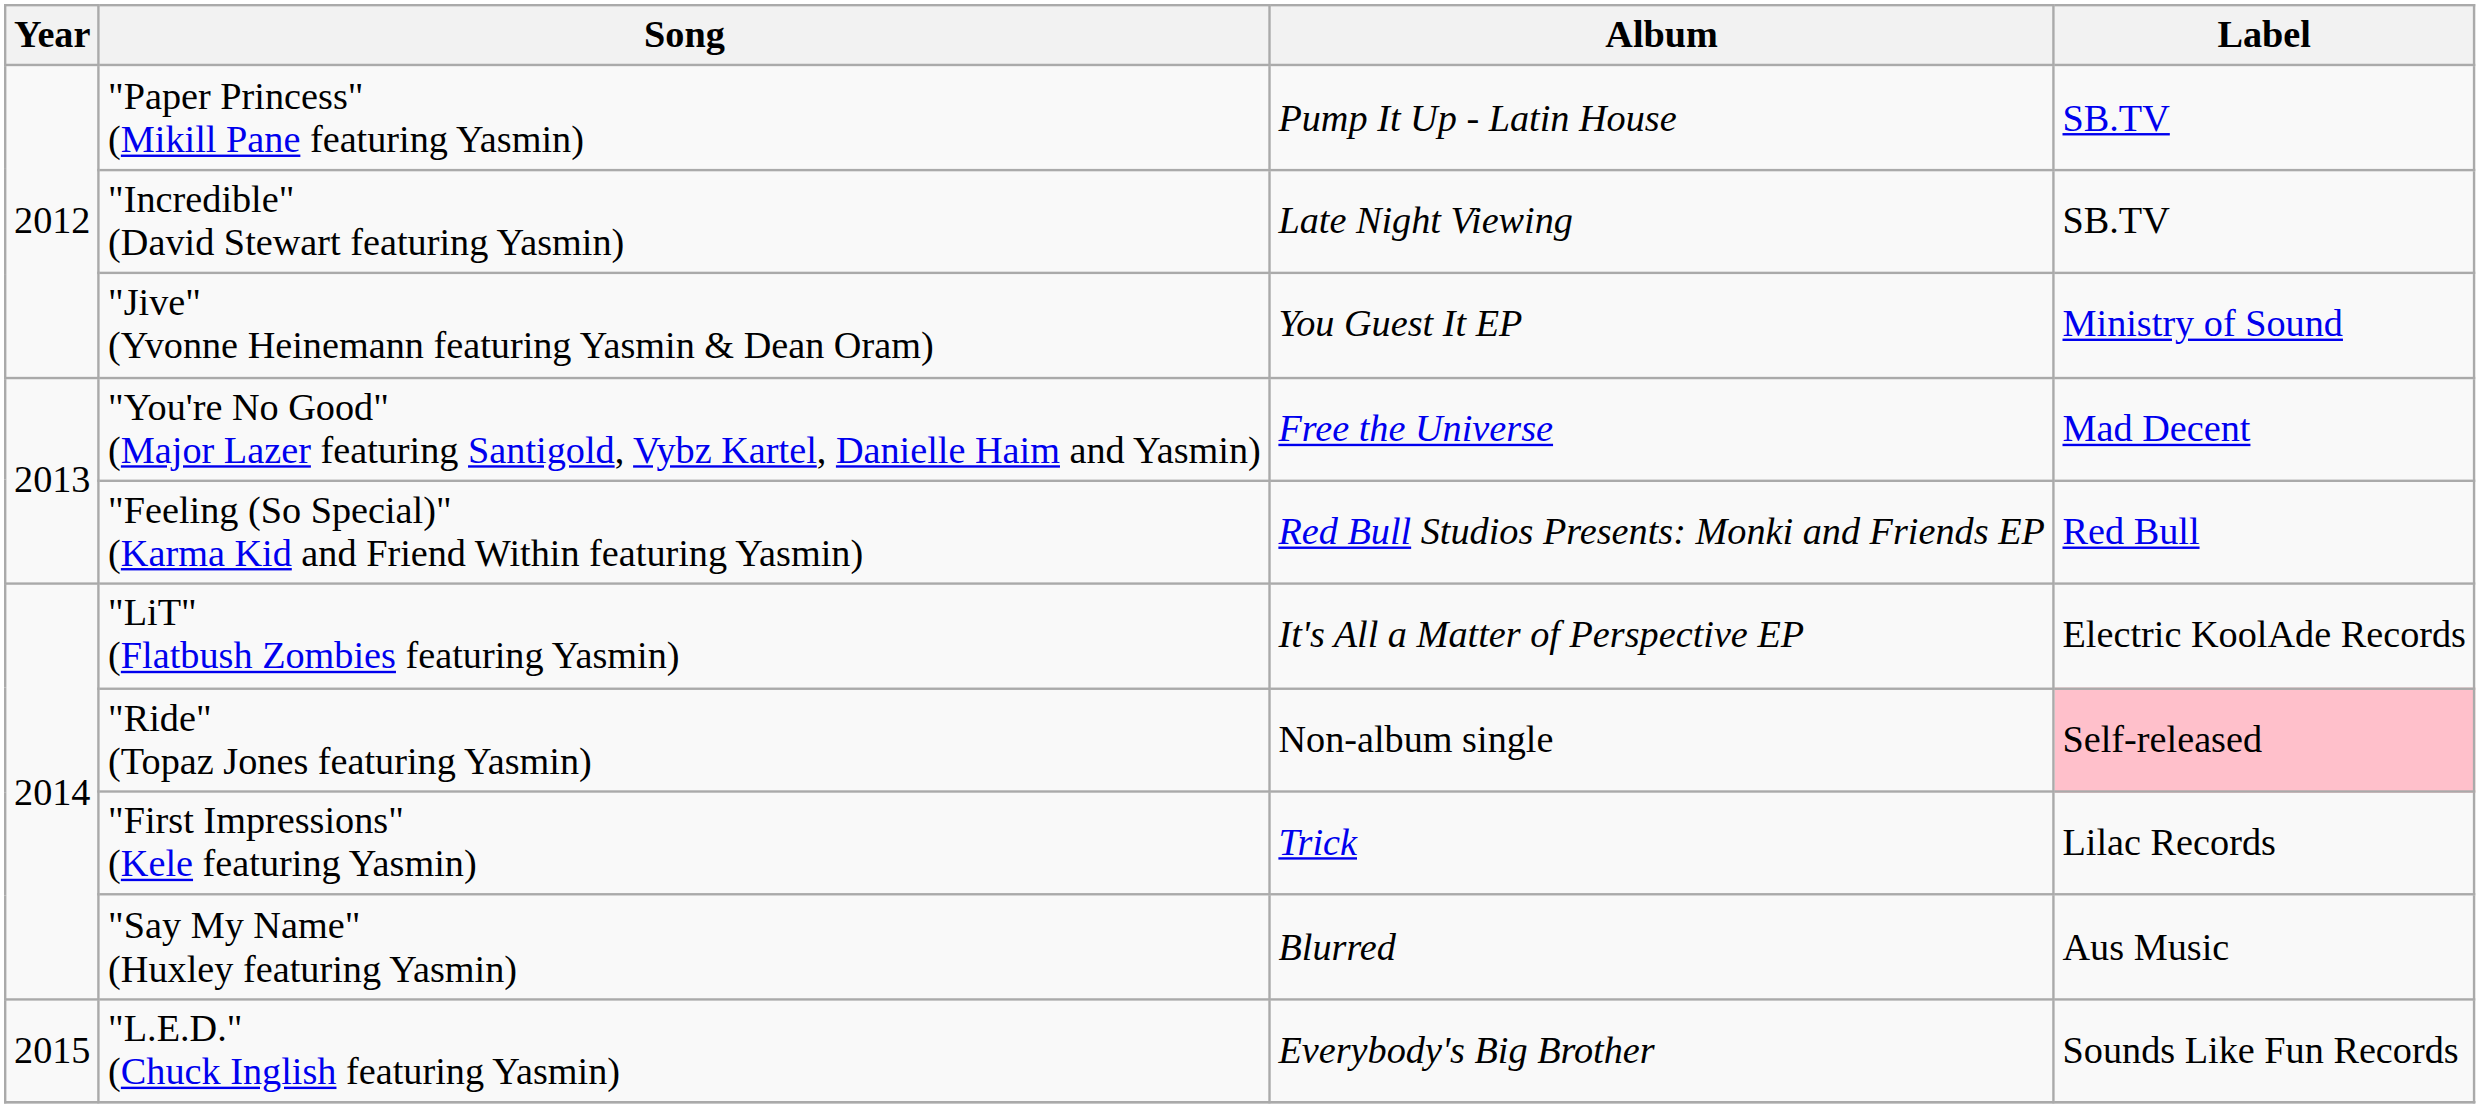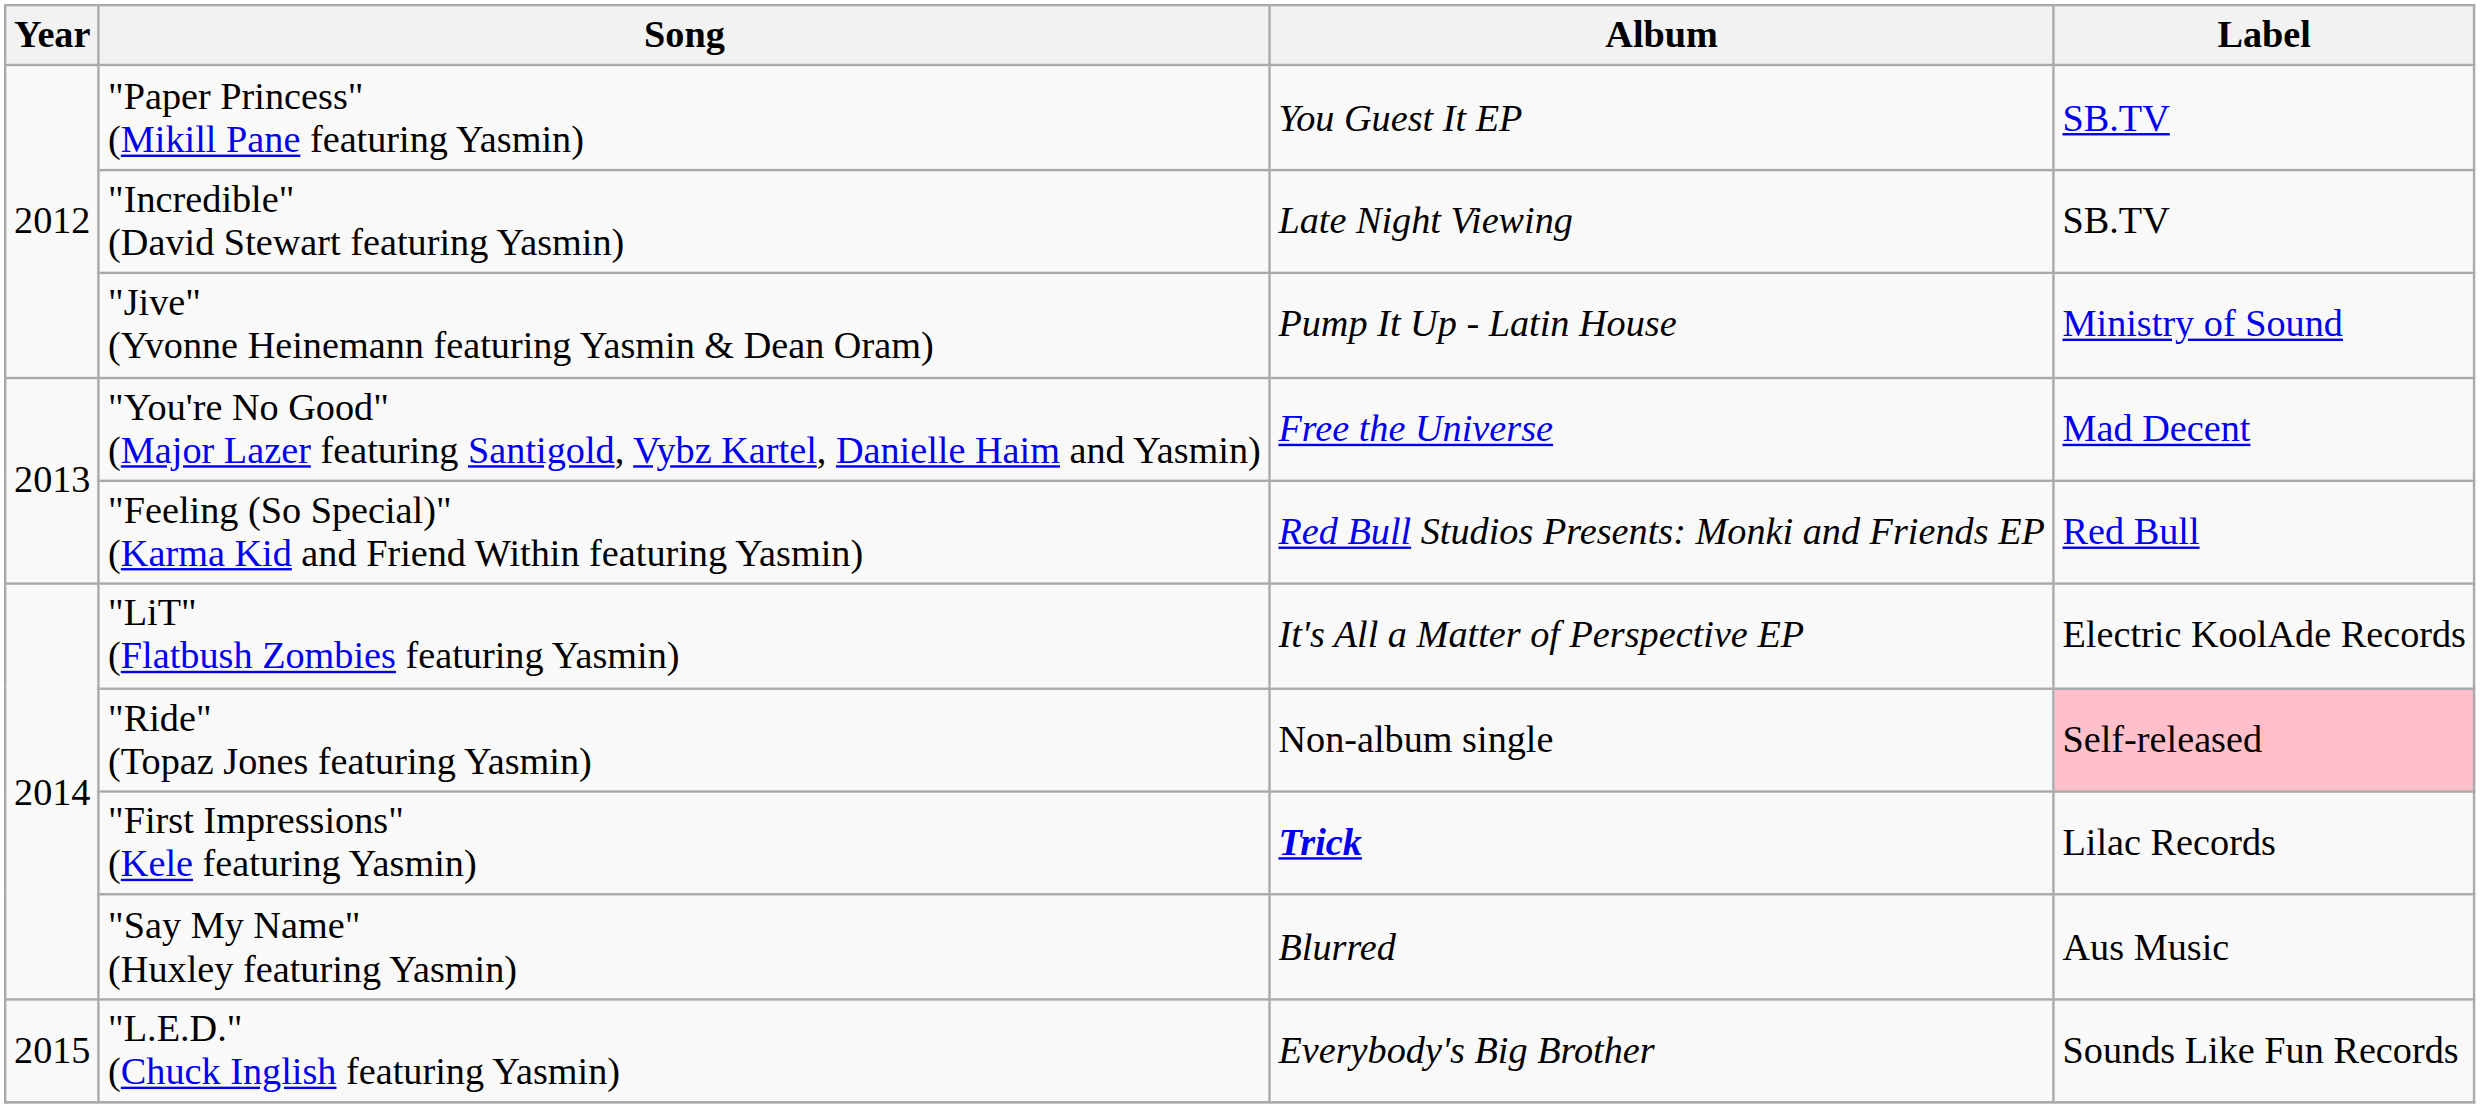(1478, 116) Pump It Up - Latin House -> (1400, 116) You Guest It EP
(1400, 324) You Guest It EP -> (1478, 324) Pump It Up - Latin House
(1318, 842) normal -> (1320, 842) bold
